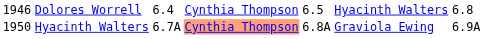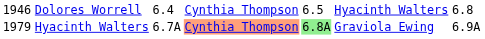(17, 27) 1950 -> (17, 27) 1979
(316, 27) no background -> (316, 27) lightgreen background
